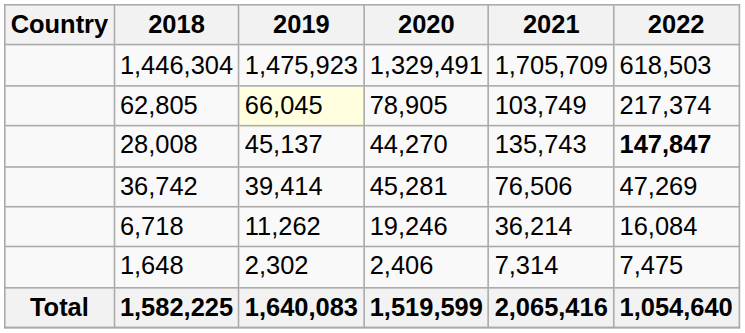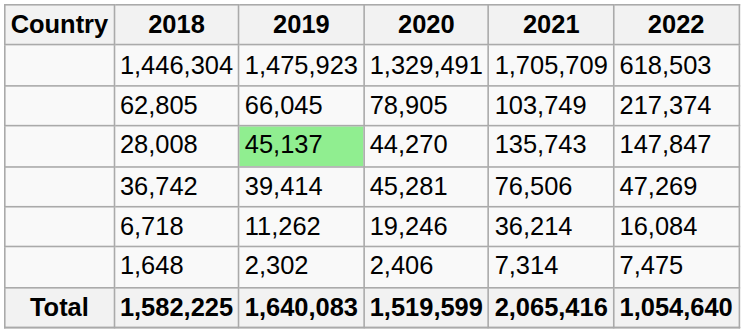(284, 105) lightyellow background -> (284, 105) no background
(284, 145) no background -> (284, 145) lightgreen background
(666, 145) bold -> (666, 145) normal
